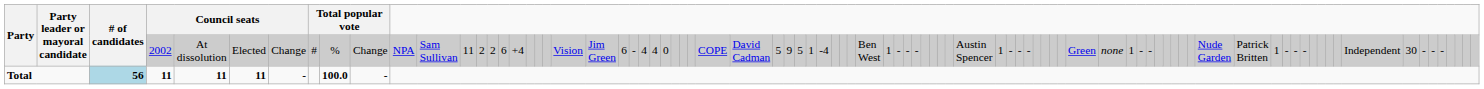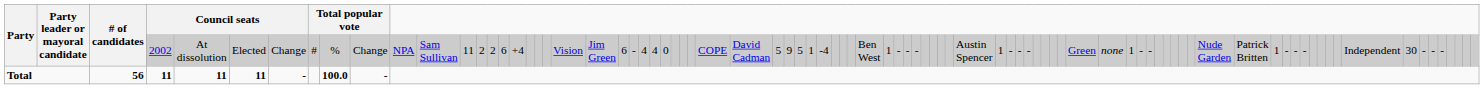(138, 75) lightblue background -> (138, 75) no background
